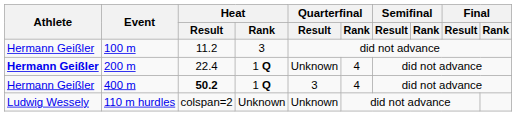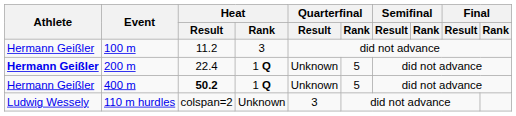(357, 67) 4 -> (357, 67) 5
(314, 85) 3 -> (314, 85) Unknown
(357, 85) 4 -> (357, 85) 5
(314, 103) Unknown -> (314, 103) 3
